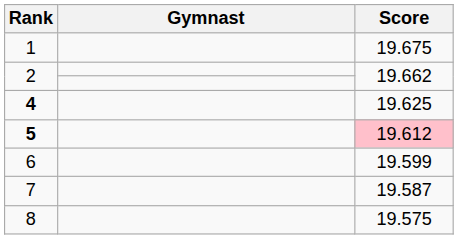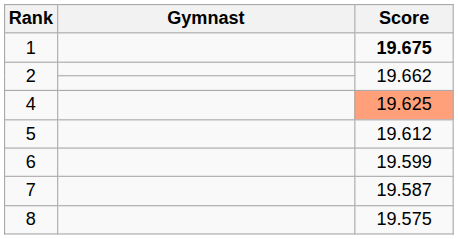(404, 47) normal -> (404, 47) bold
(31, 104) bold -> (31, 104) normal
(404, 104) no background -> (404, 104) lightsalmon background
(31, 133) bold -> (31, 133) normal
(404, 133) pink background -> (404, 133) no background
